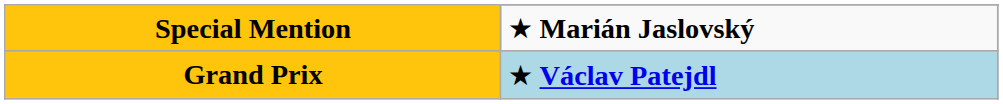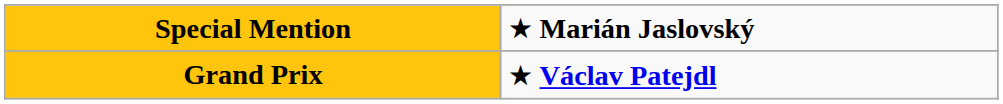(612, 75) lightblue background -> (612, 75) no background
